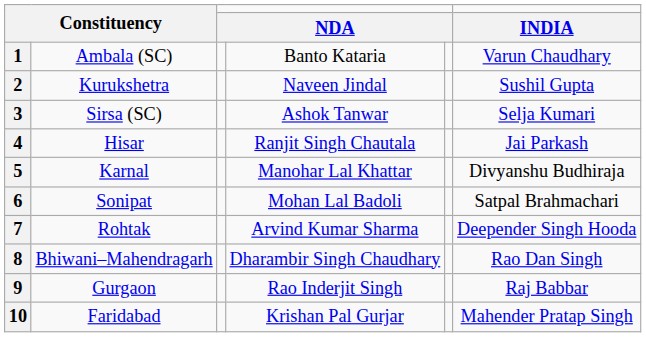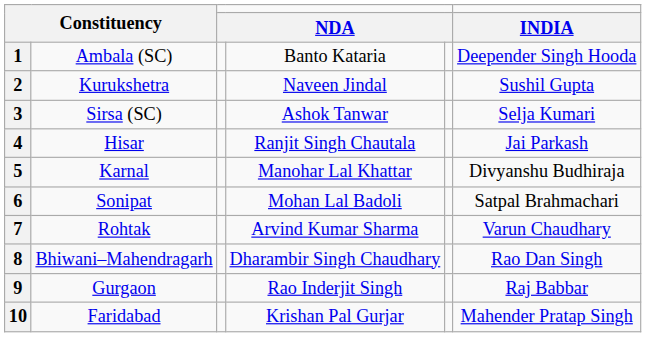(547, 56) Varun Chaudhary -> (547, 56) Deepender Singh Hooda
(547, 229) Deepender Singh Hooda -> (547, 229) Varun Chaudhary
